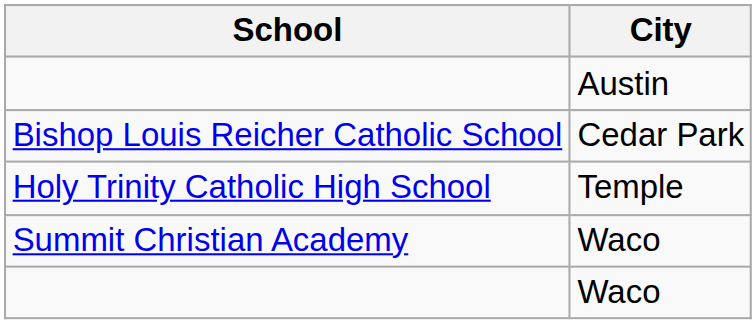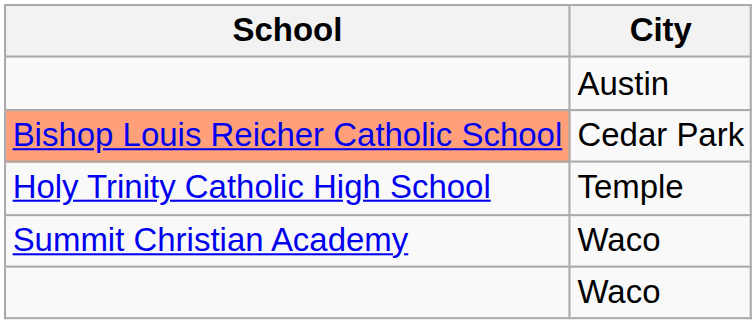(287, 135) no background -> (287, 135) lightsalmon background
